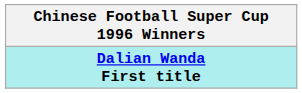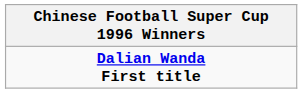(151, 68) paleturquoise background -> (151, 68) no background
